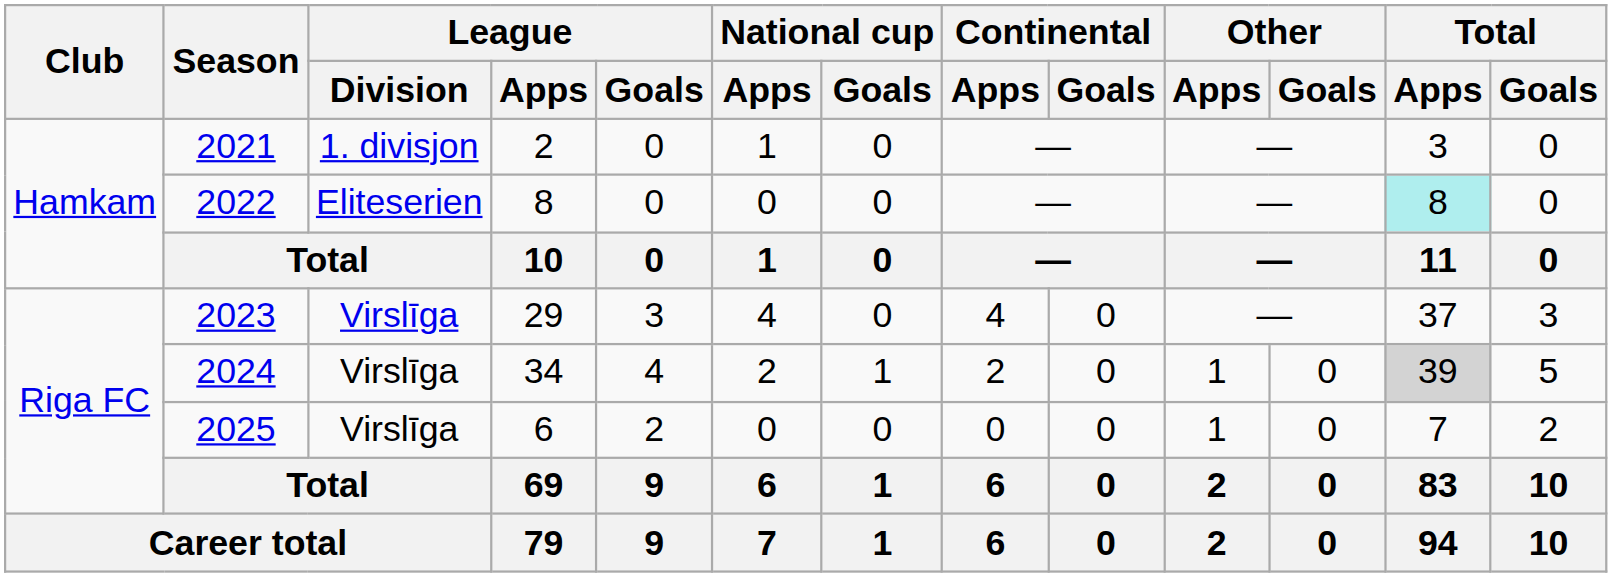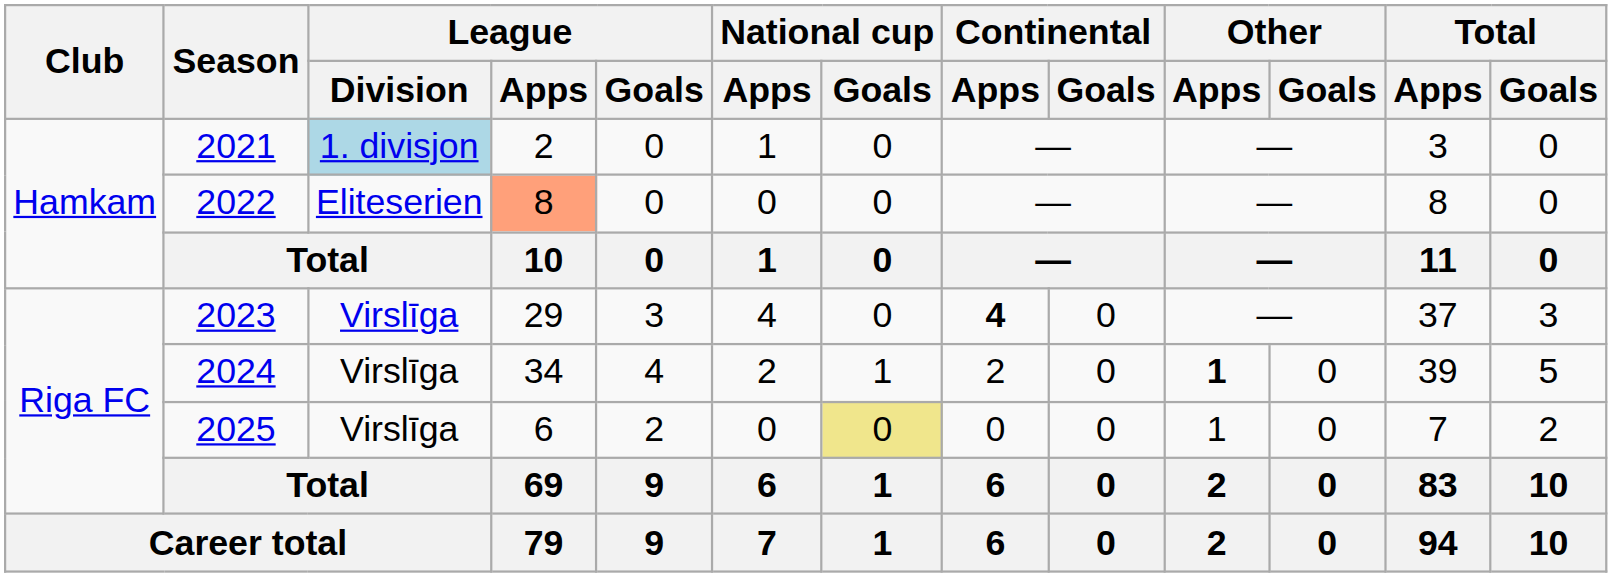(399, 145) no background -> (399, 145) lightblue background
(544, 202) no background -> (544, 202) lightsalmon background
(1438, 202) paleturquoise background -> (1438, 202) no background
(995, 315) normal -> (995, 315) bold
(1217, 372) normal -> (1217, 372) bold
(1438, 372) lightgrey background -> (1438, 372) no background
(882, 428) no background -> (882, 428) khaki background
